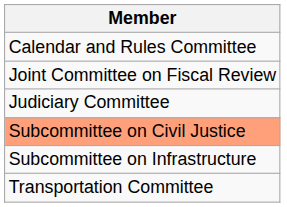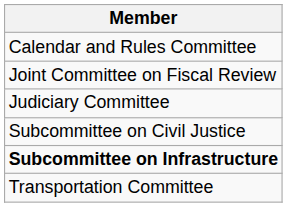(127, 131) lightsalmon background -> (127, 131) no background
(133, 159) normal -> (143, 159) bold
